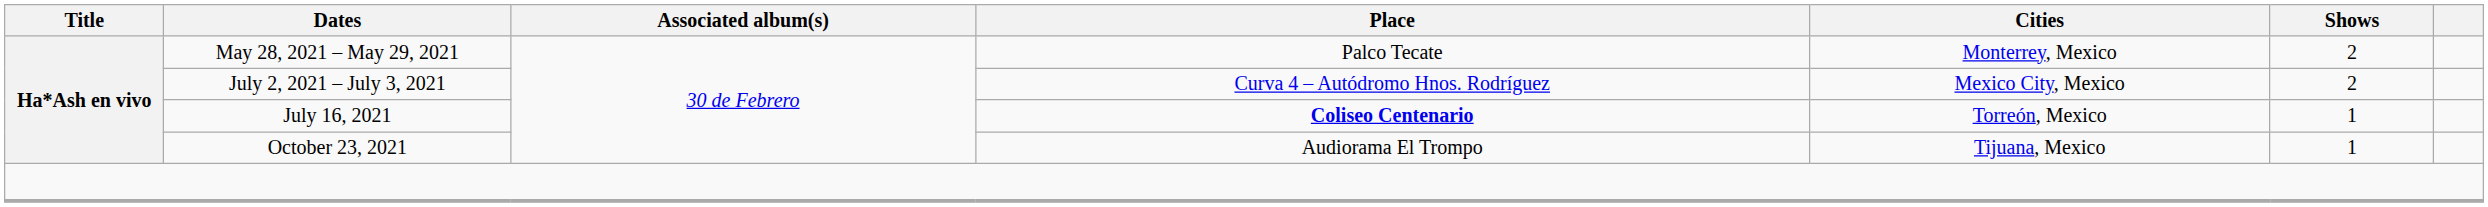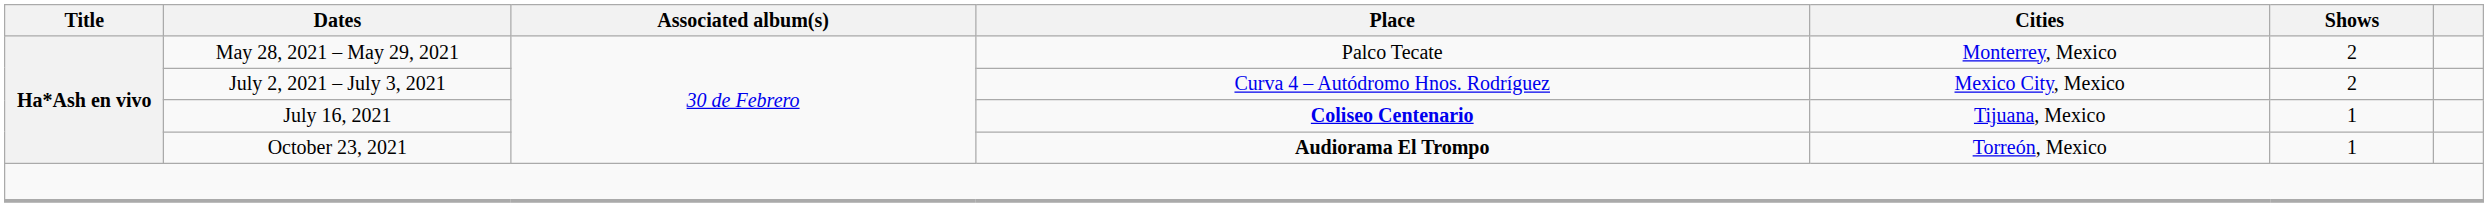(2040, 115) Torreón, Mexico -> (2040, 115) Tijuana, Mexico
(1392, 147) normal -> (1392, 147) bold
(2040, 147) Tijuana, Mexico -> (2040, 147) Torreón, Mexico
